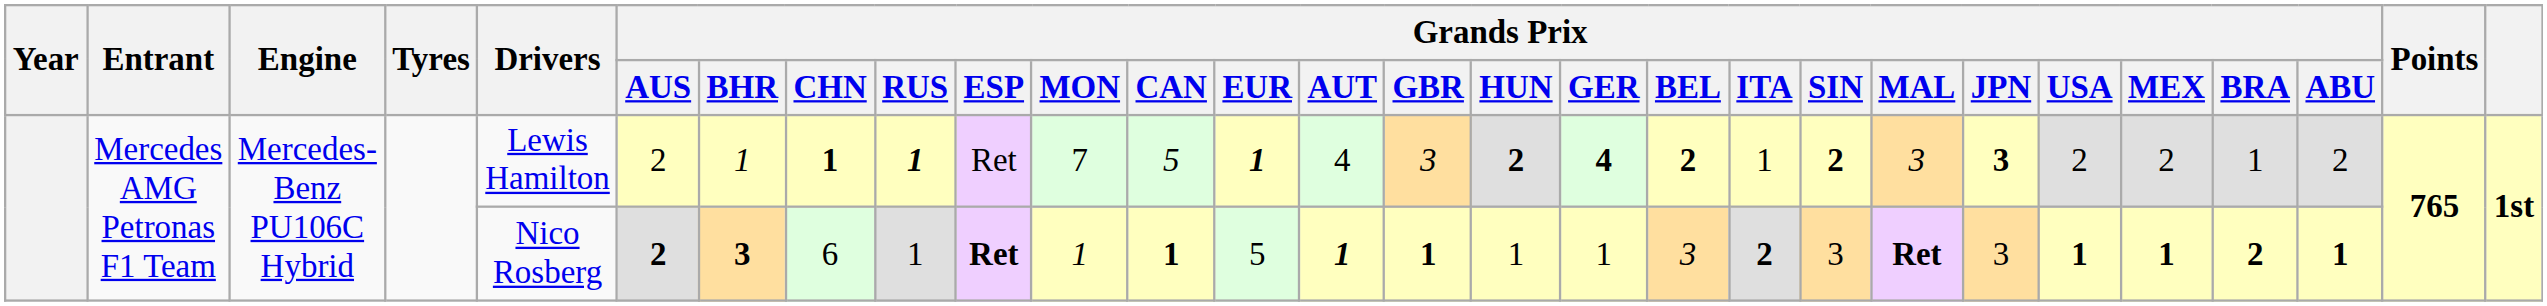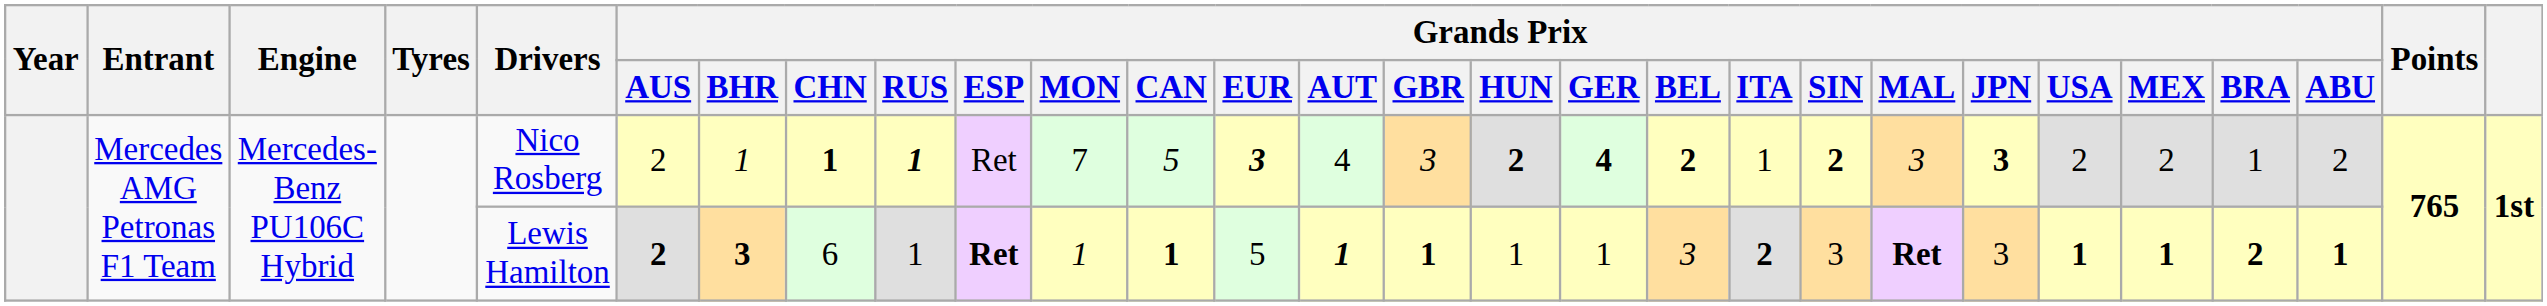(548, 160) Lewis Hamilton -> (548, 160) Nico Rosberg
(1257, 160) 1 -> (1257, 160) 3
(548, 253) Nico Rosberg -> (548, 253) Lewis Hamilton
